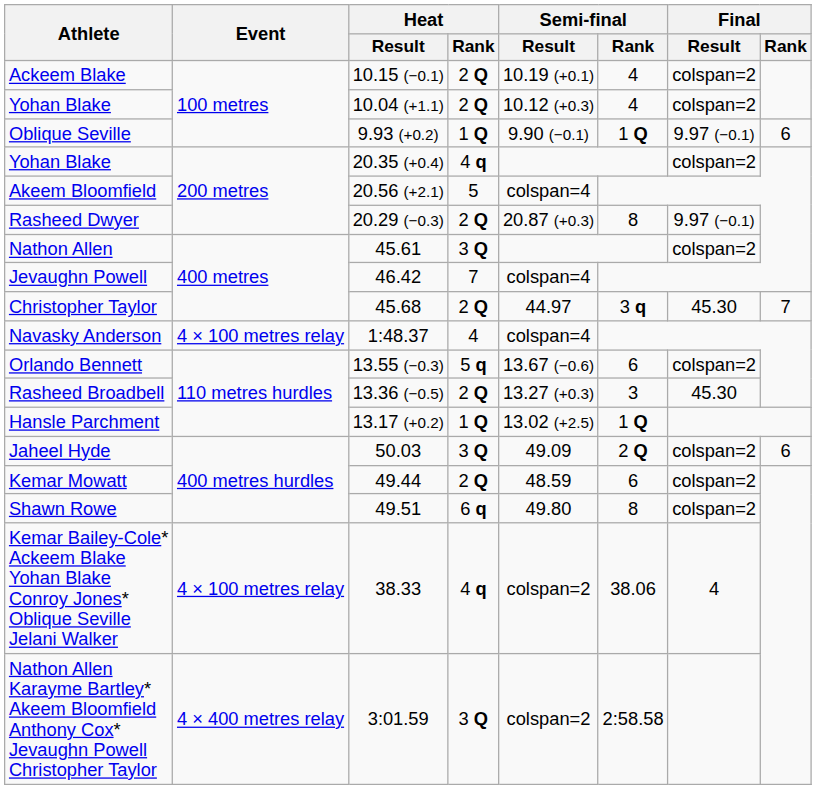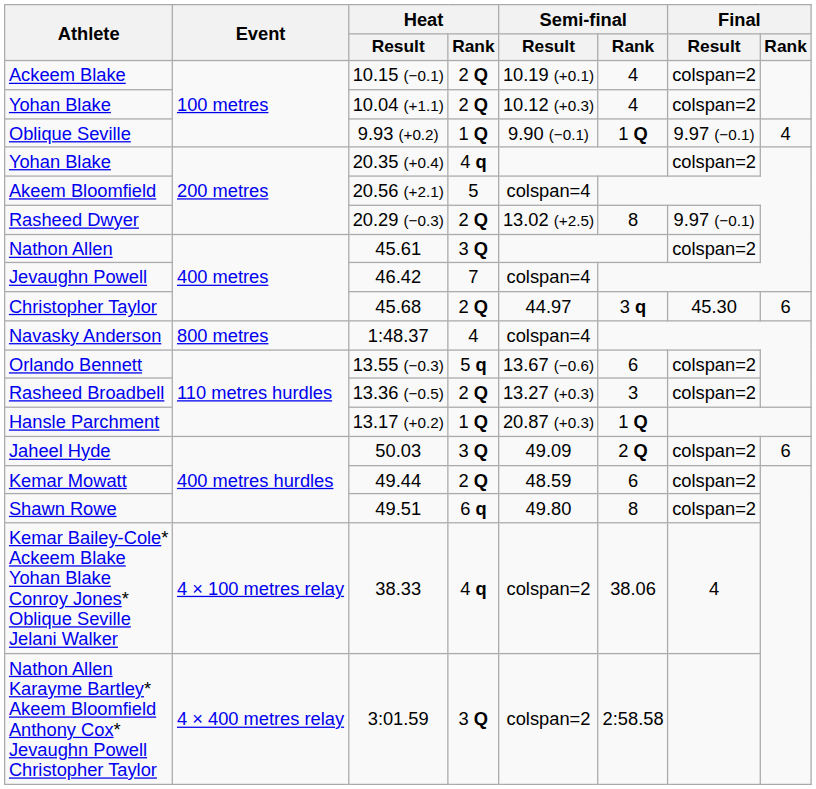(786, 133) 6 -> (786, 133) 4
(548, 220) 20.87 (+0.3) -> (548, 220) 13.02 (+2.5)
(786, 307) 7 -> (786, 307) 6
(261, 336) 4 × 100 metres relay -> (223, 336) 800 metres
(714, 393) 45.30 -> (714, 393) colspan=2
(548, 422) 13.02 (+2.5) -> (548, 422) 20.87 (+0.3)
